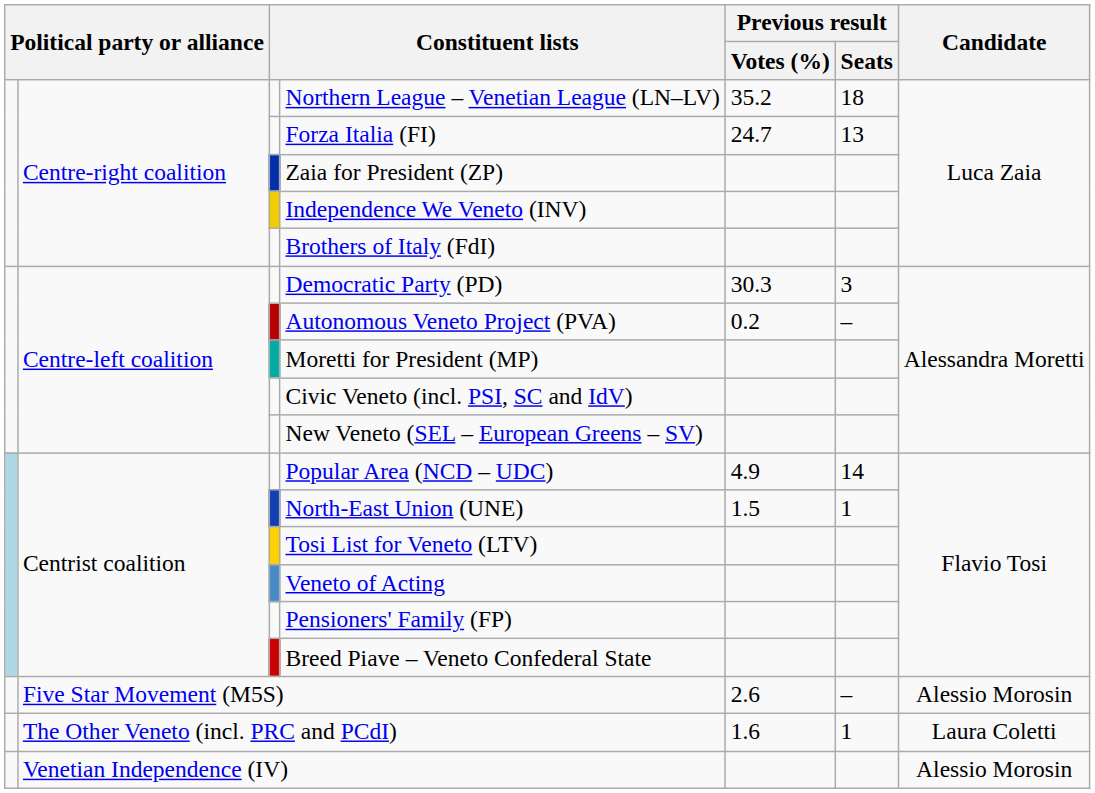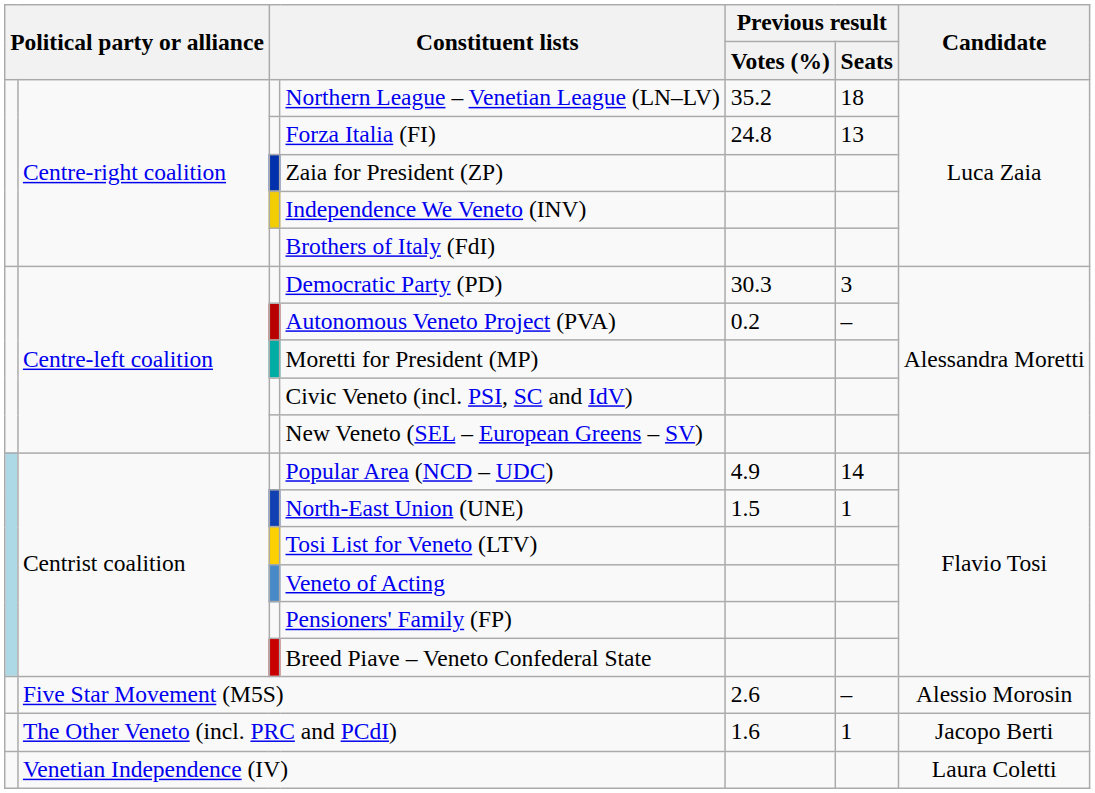(751, 135) 24.7 -> (751, 135) 24.8
(994, 731) Laura Coletti -> (994, 731) Jacopo Berti
(994, 769) Alessio Morosin -> (994, 769) Laura Coletti
